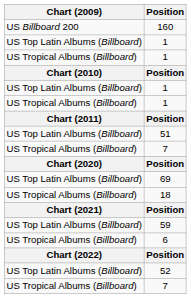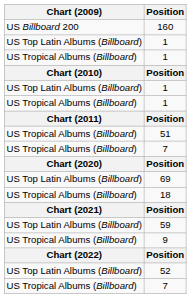(74, 133) US Top Latin Albums (Billboard) -> (72, 133) US Tropical Albums (Billboard)
(165, 240) 6 -> (165, 240) 9
